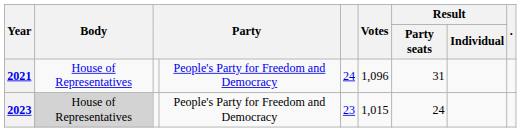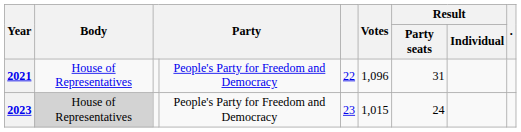(349, 76) 24 -> (349, 76) 22
